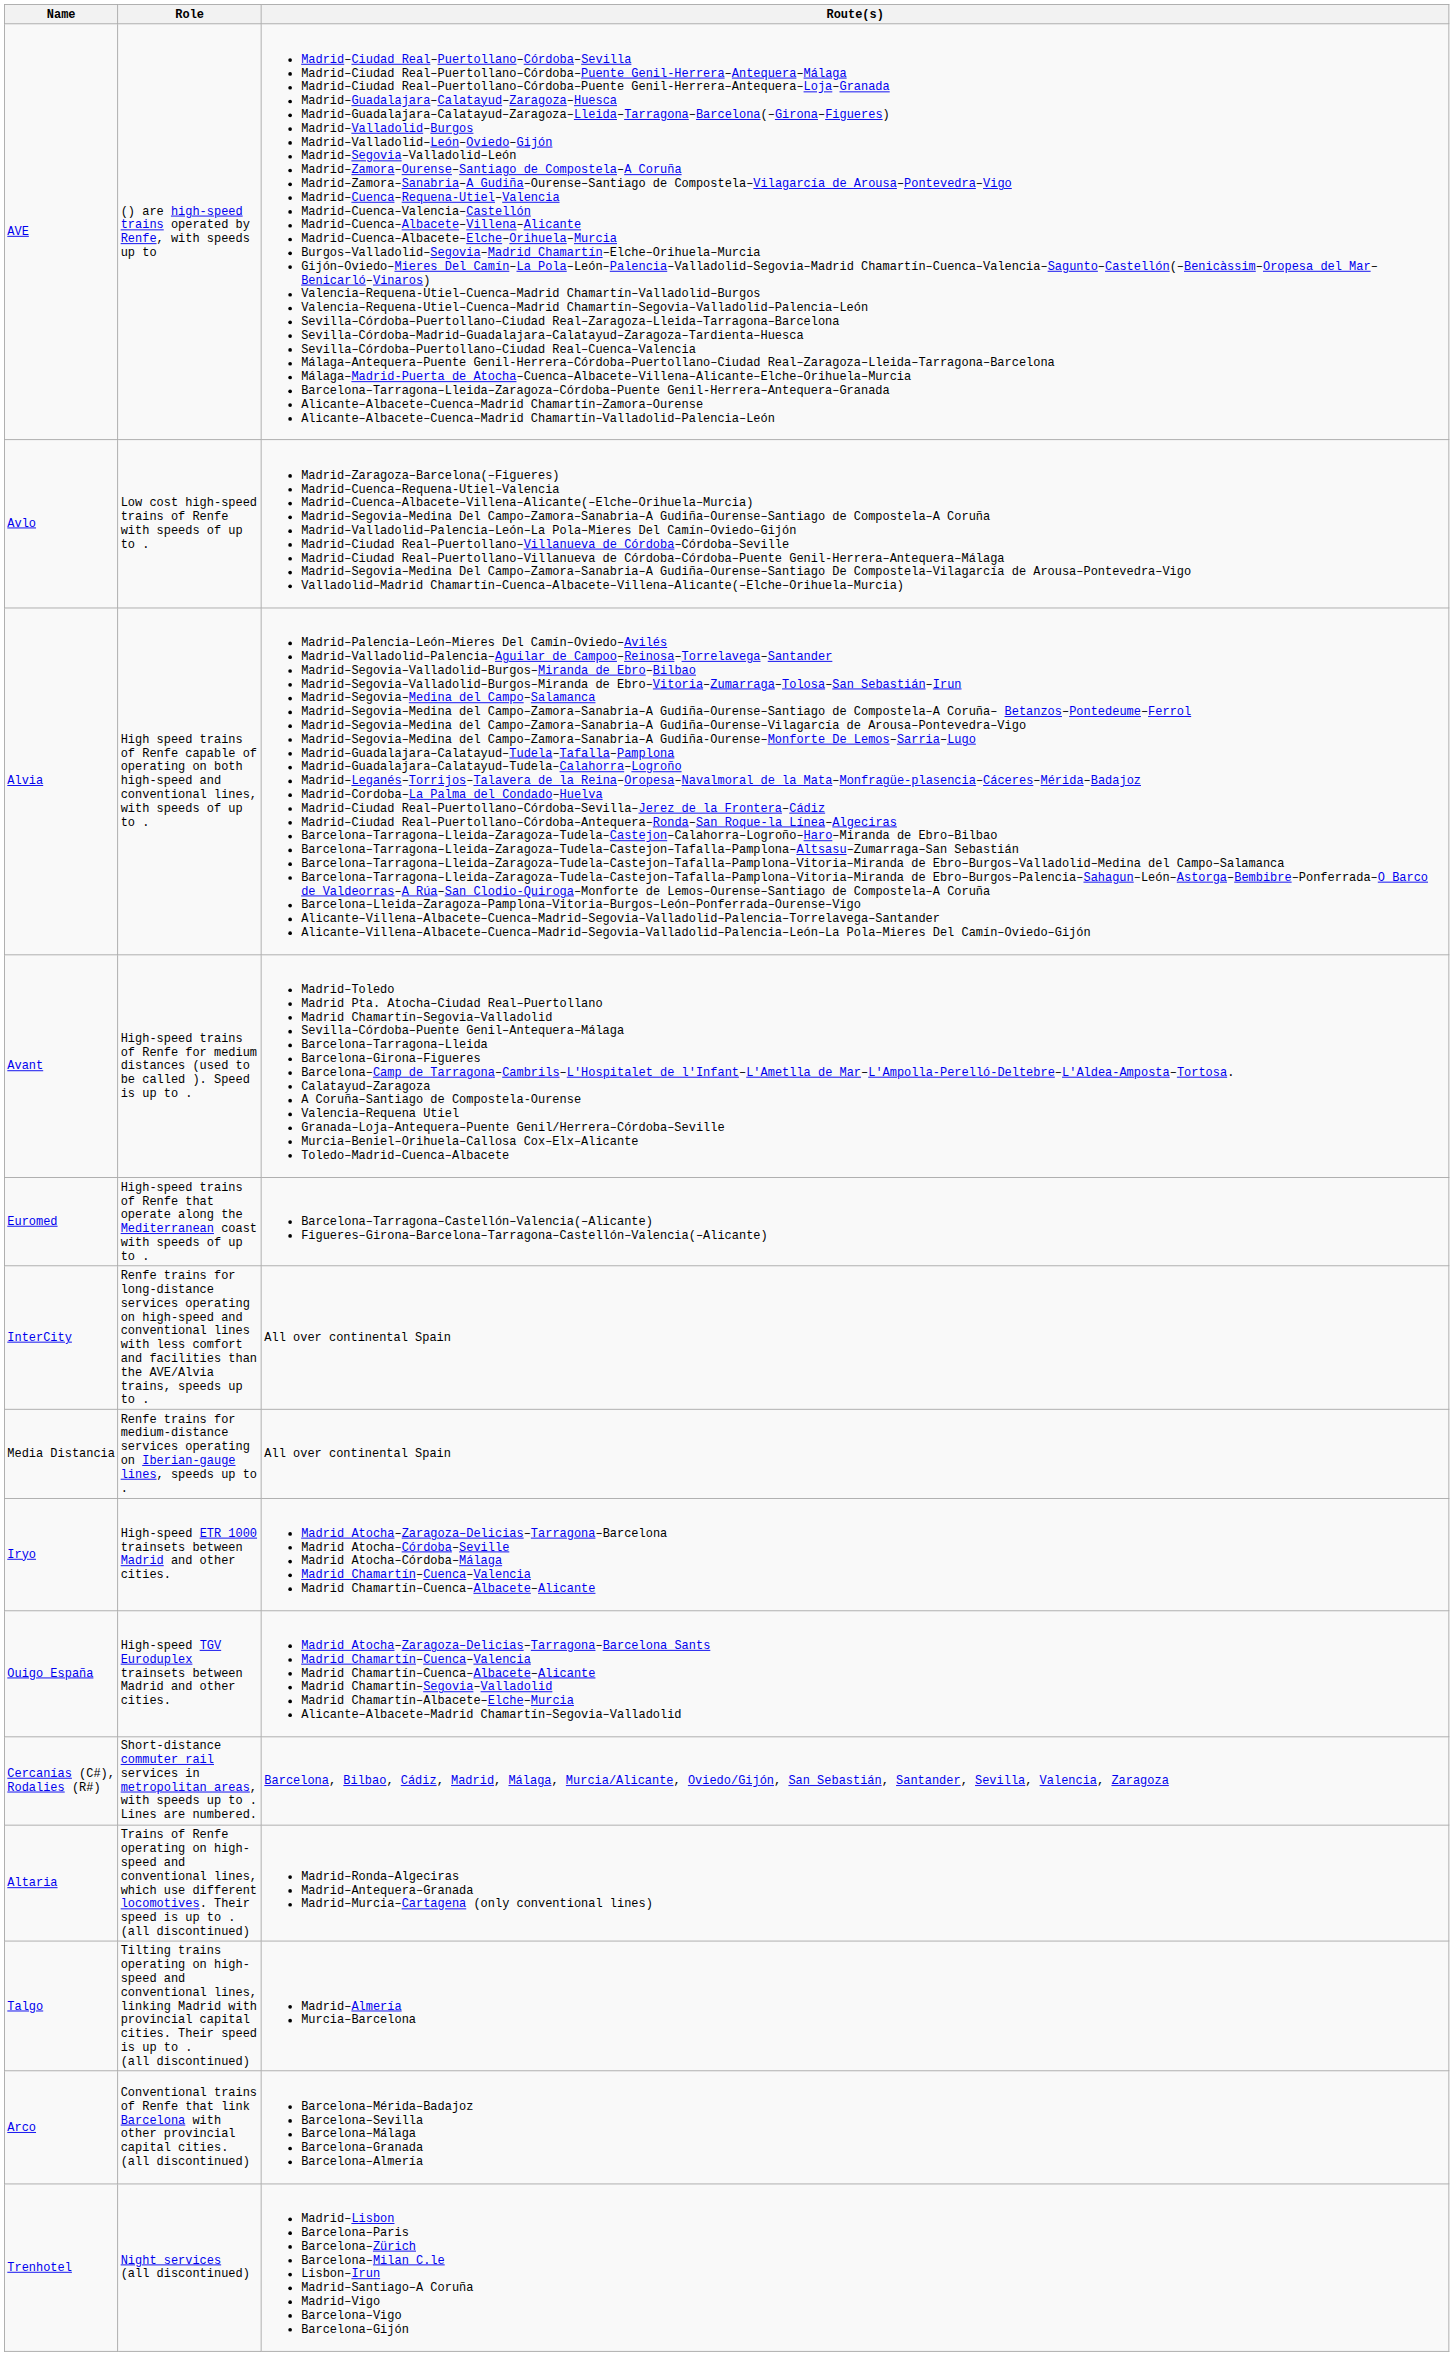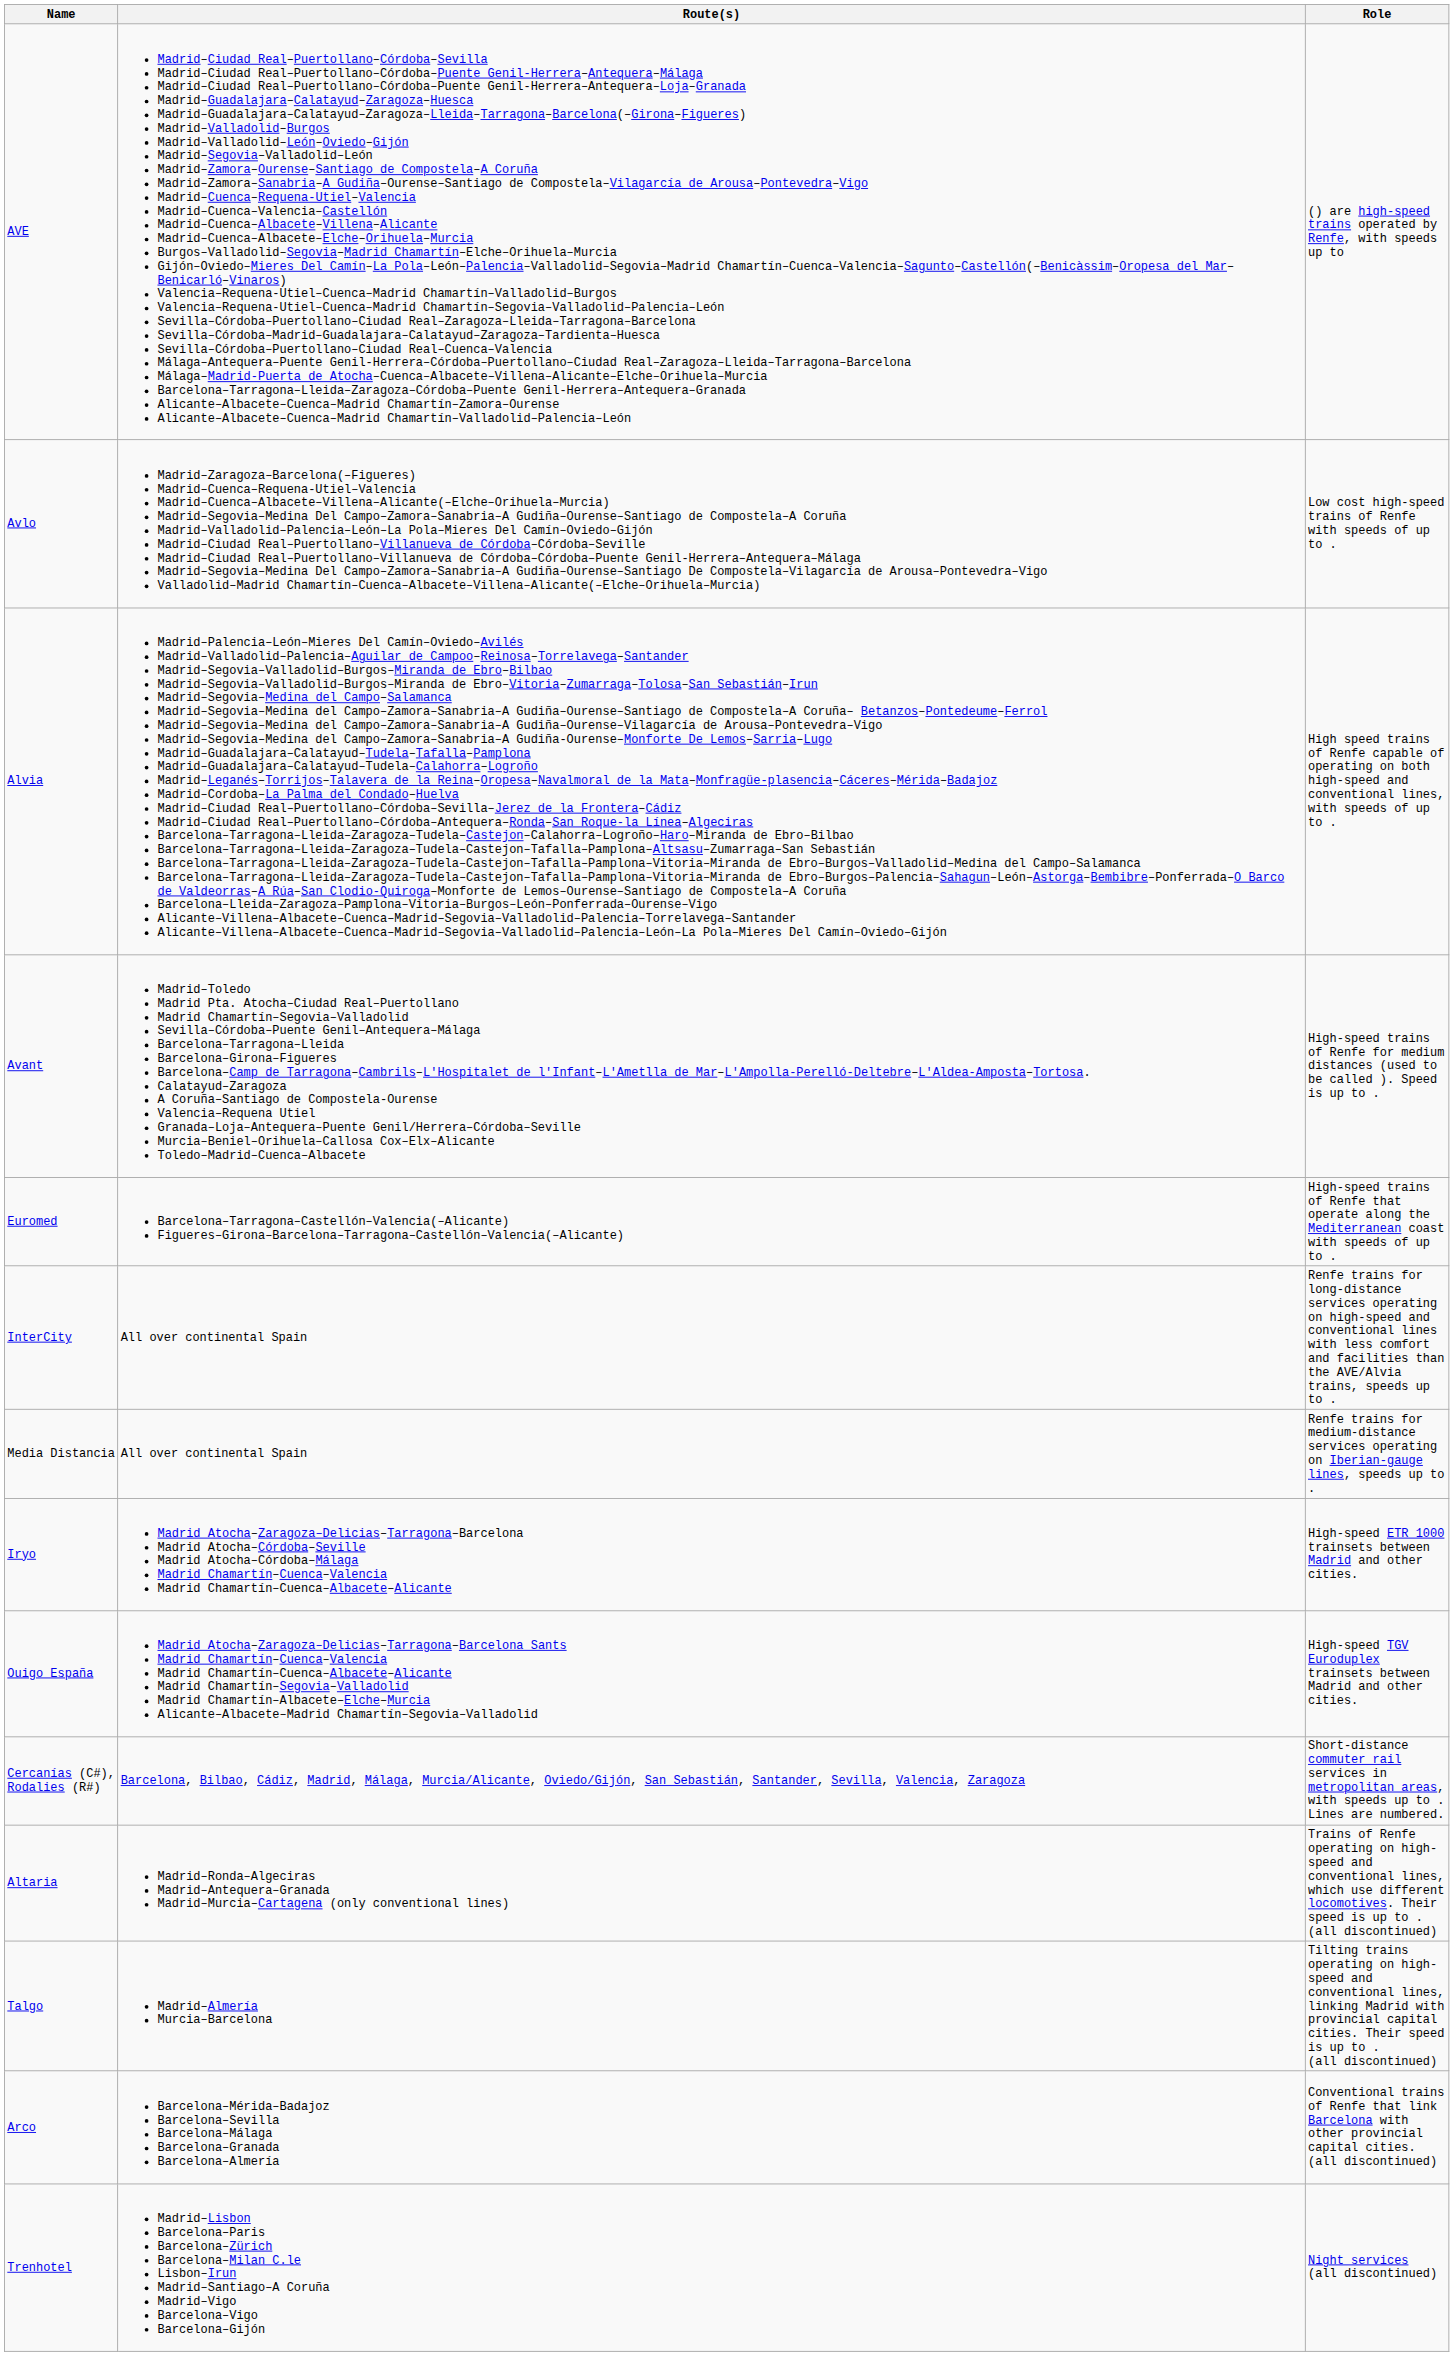columns swapped: (190, 14) <-> (855, 14)
